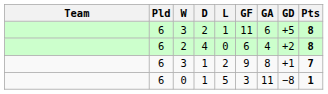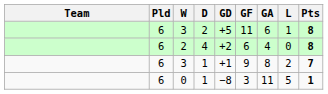columns swapped: (225, 13) <-> (288, 13)
